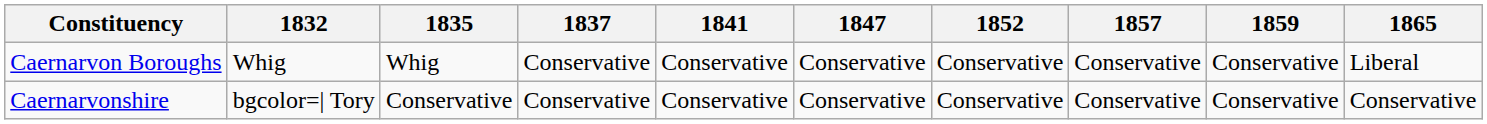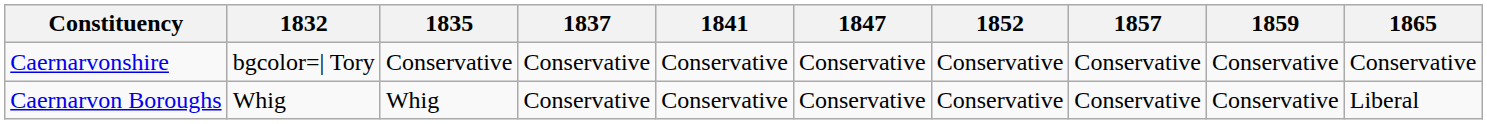rows swapped: (116, 61) <-> (90, 99)
